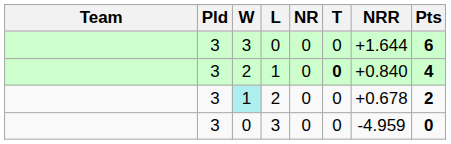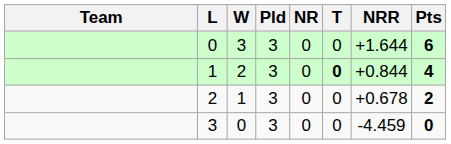columns swapped: (215, 17) <-> (276, 17)
(382, 71) +0.840 -> (382, 71) +0.844
(247, 98) paleturquoise background -> (241, 98) no background
(381, 125) -4.959 -> (381, 125) -4.459
